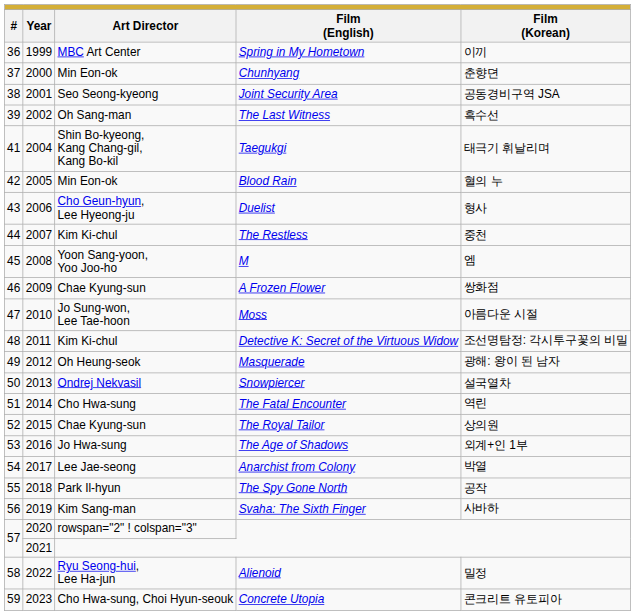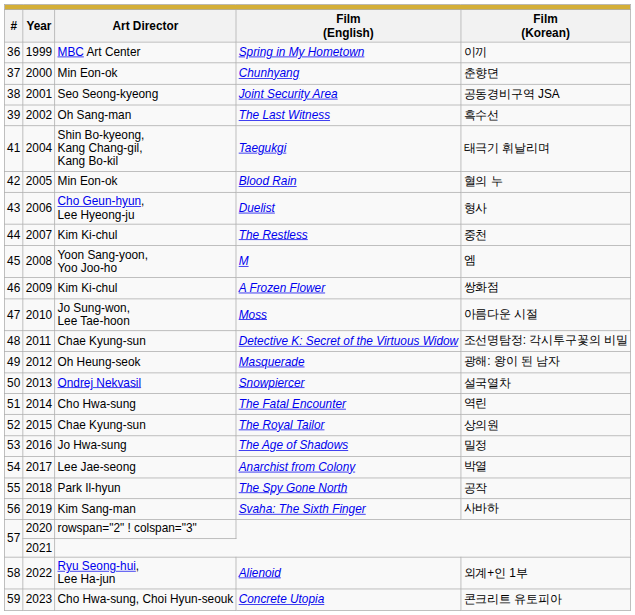(102, 288) Chae Kyung-sun -> (87, 288) Kim Ki-chul
(87, 341) Kim Ki-chul -> (102, 341) Chae Kyung-sun
(496, 445) 외계+인 1부 -> (475, 445) 밀정
(475, 572) 밀정 -> (496, 572) 외계+인 1부
